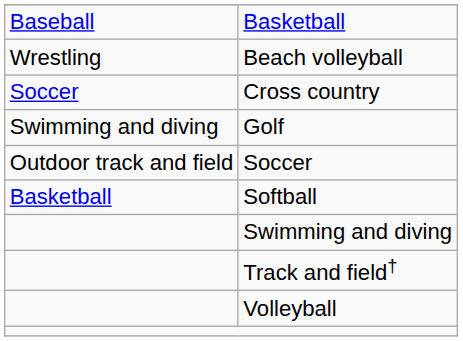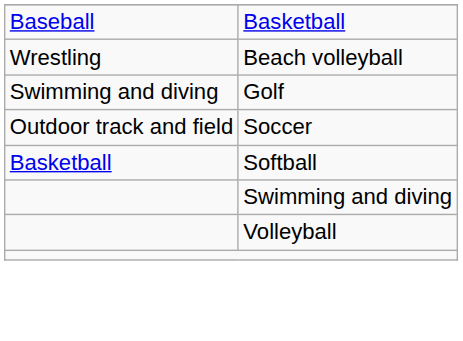- row: (311, 92)
- row: (320, 270)
